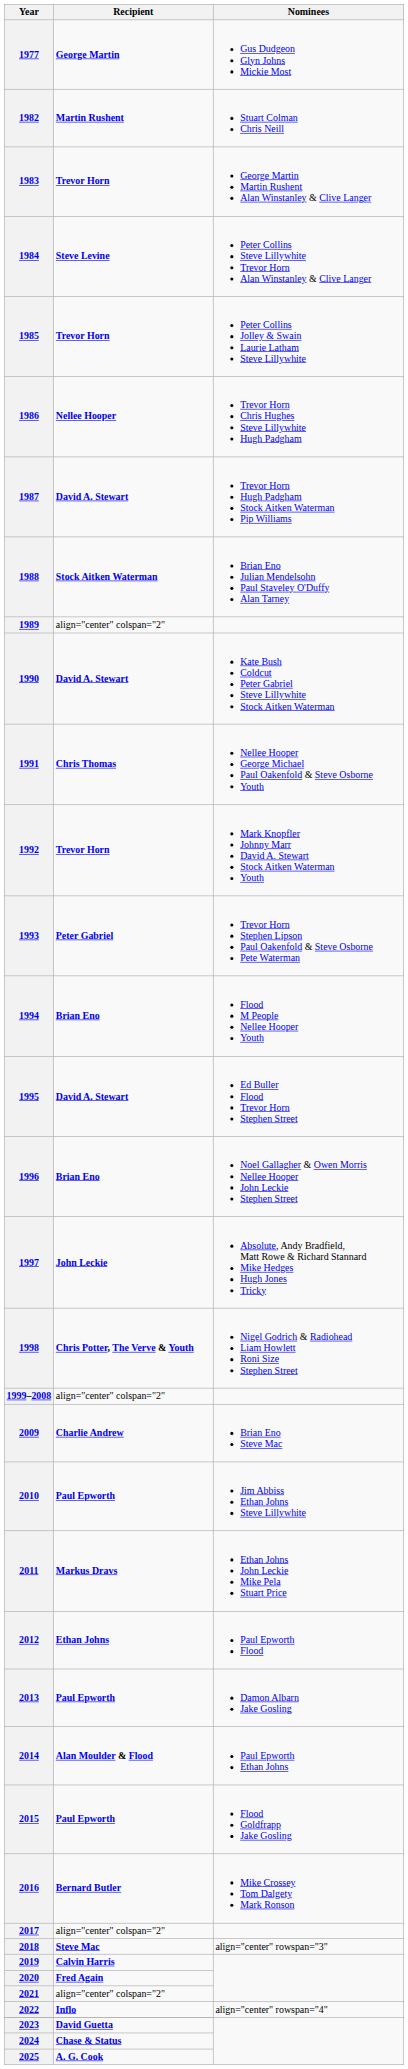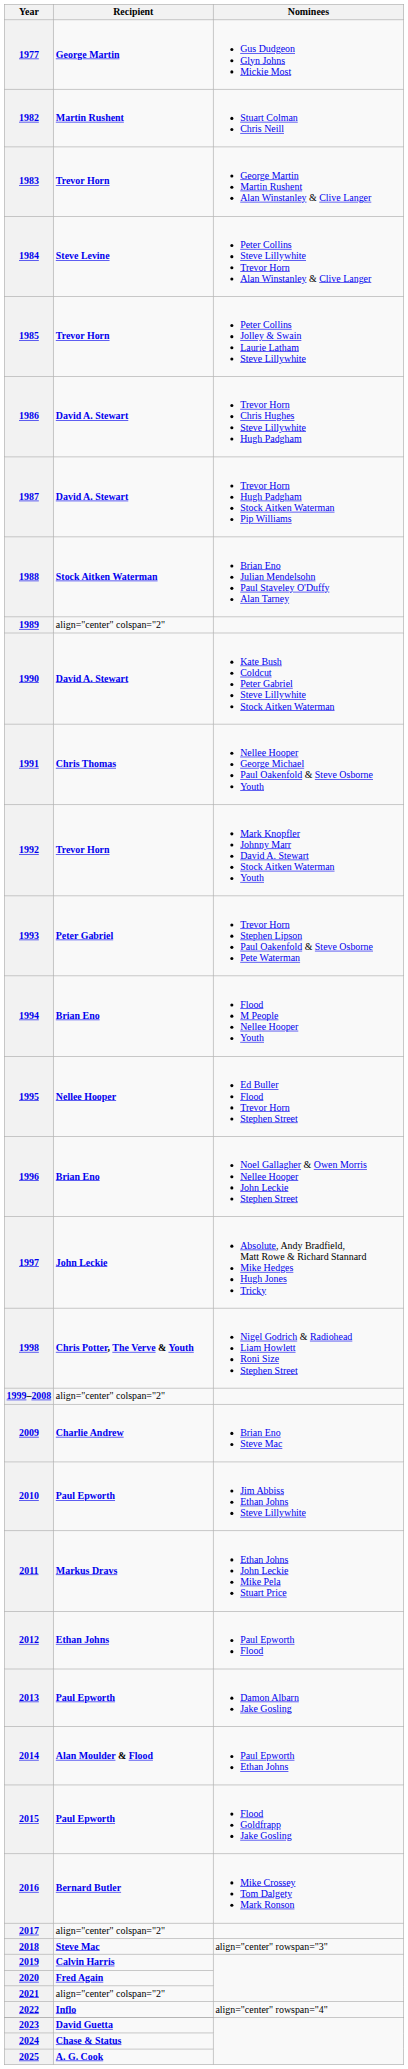(86, 416) Nellee Hooper -> (92, 416) David A. Stewart
(92, 1096) David A. Stewart -> (86, 1096) Nellee Hooper
